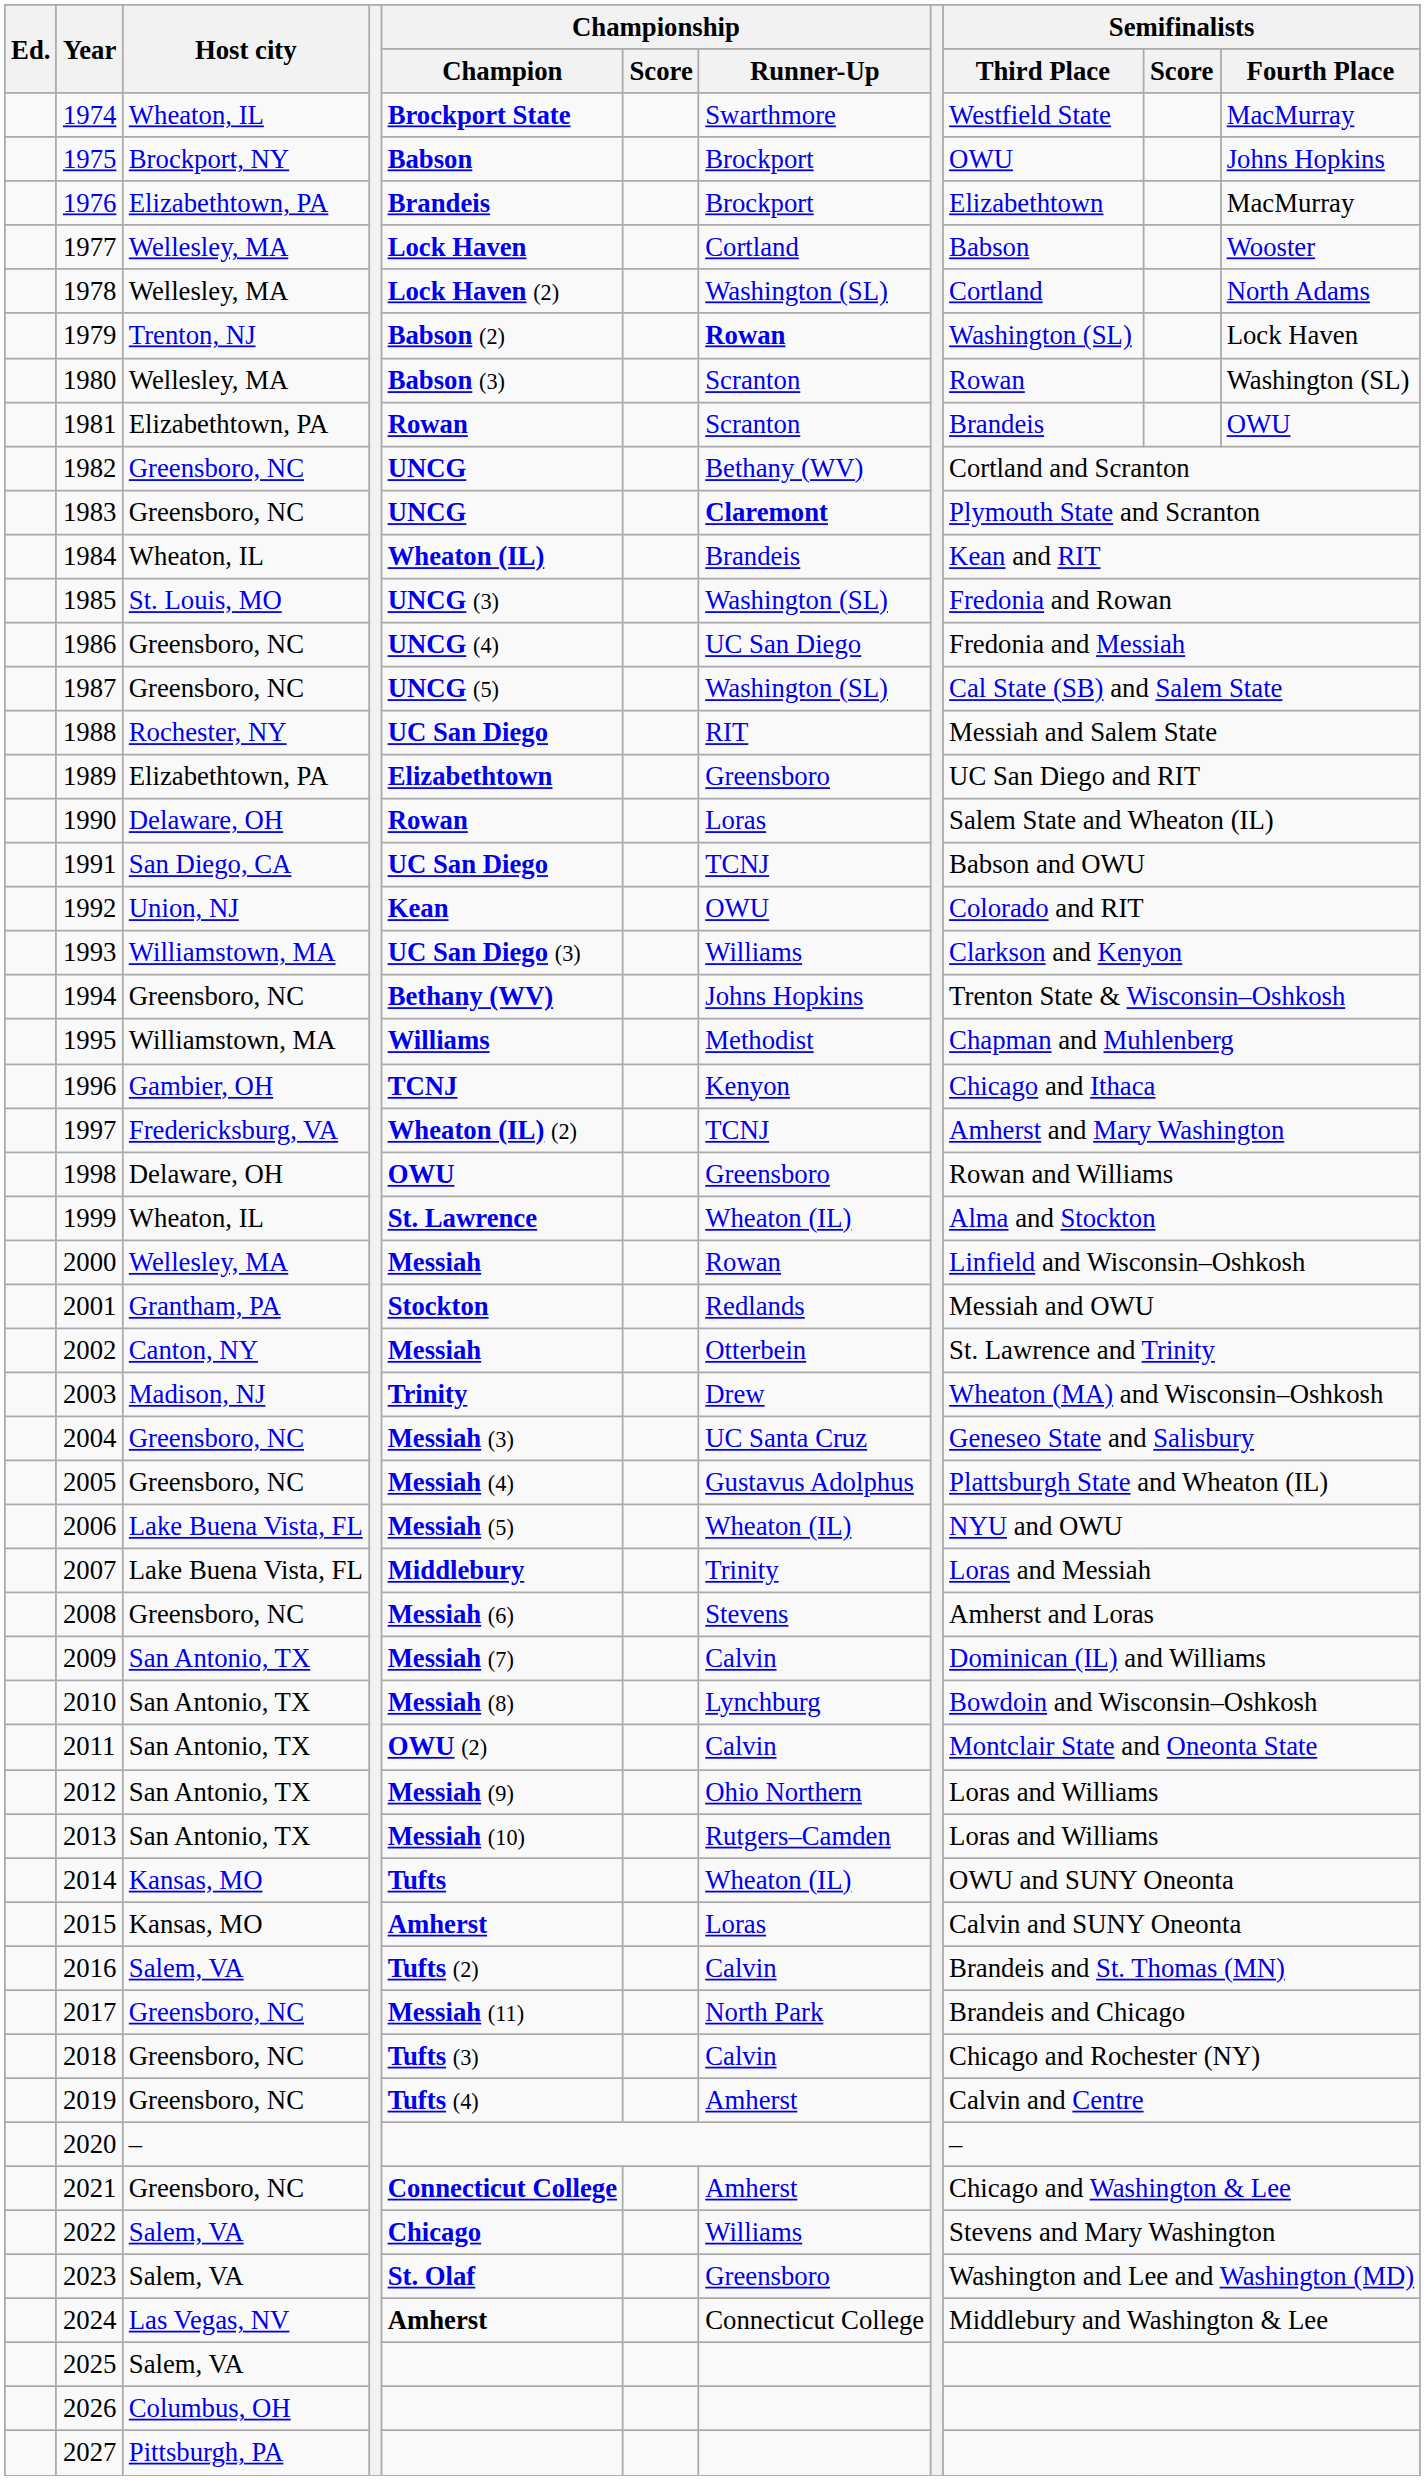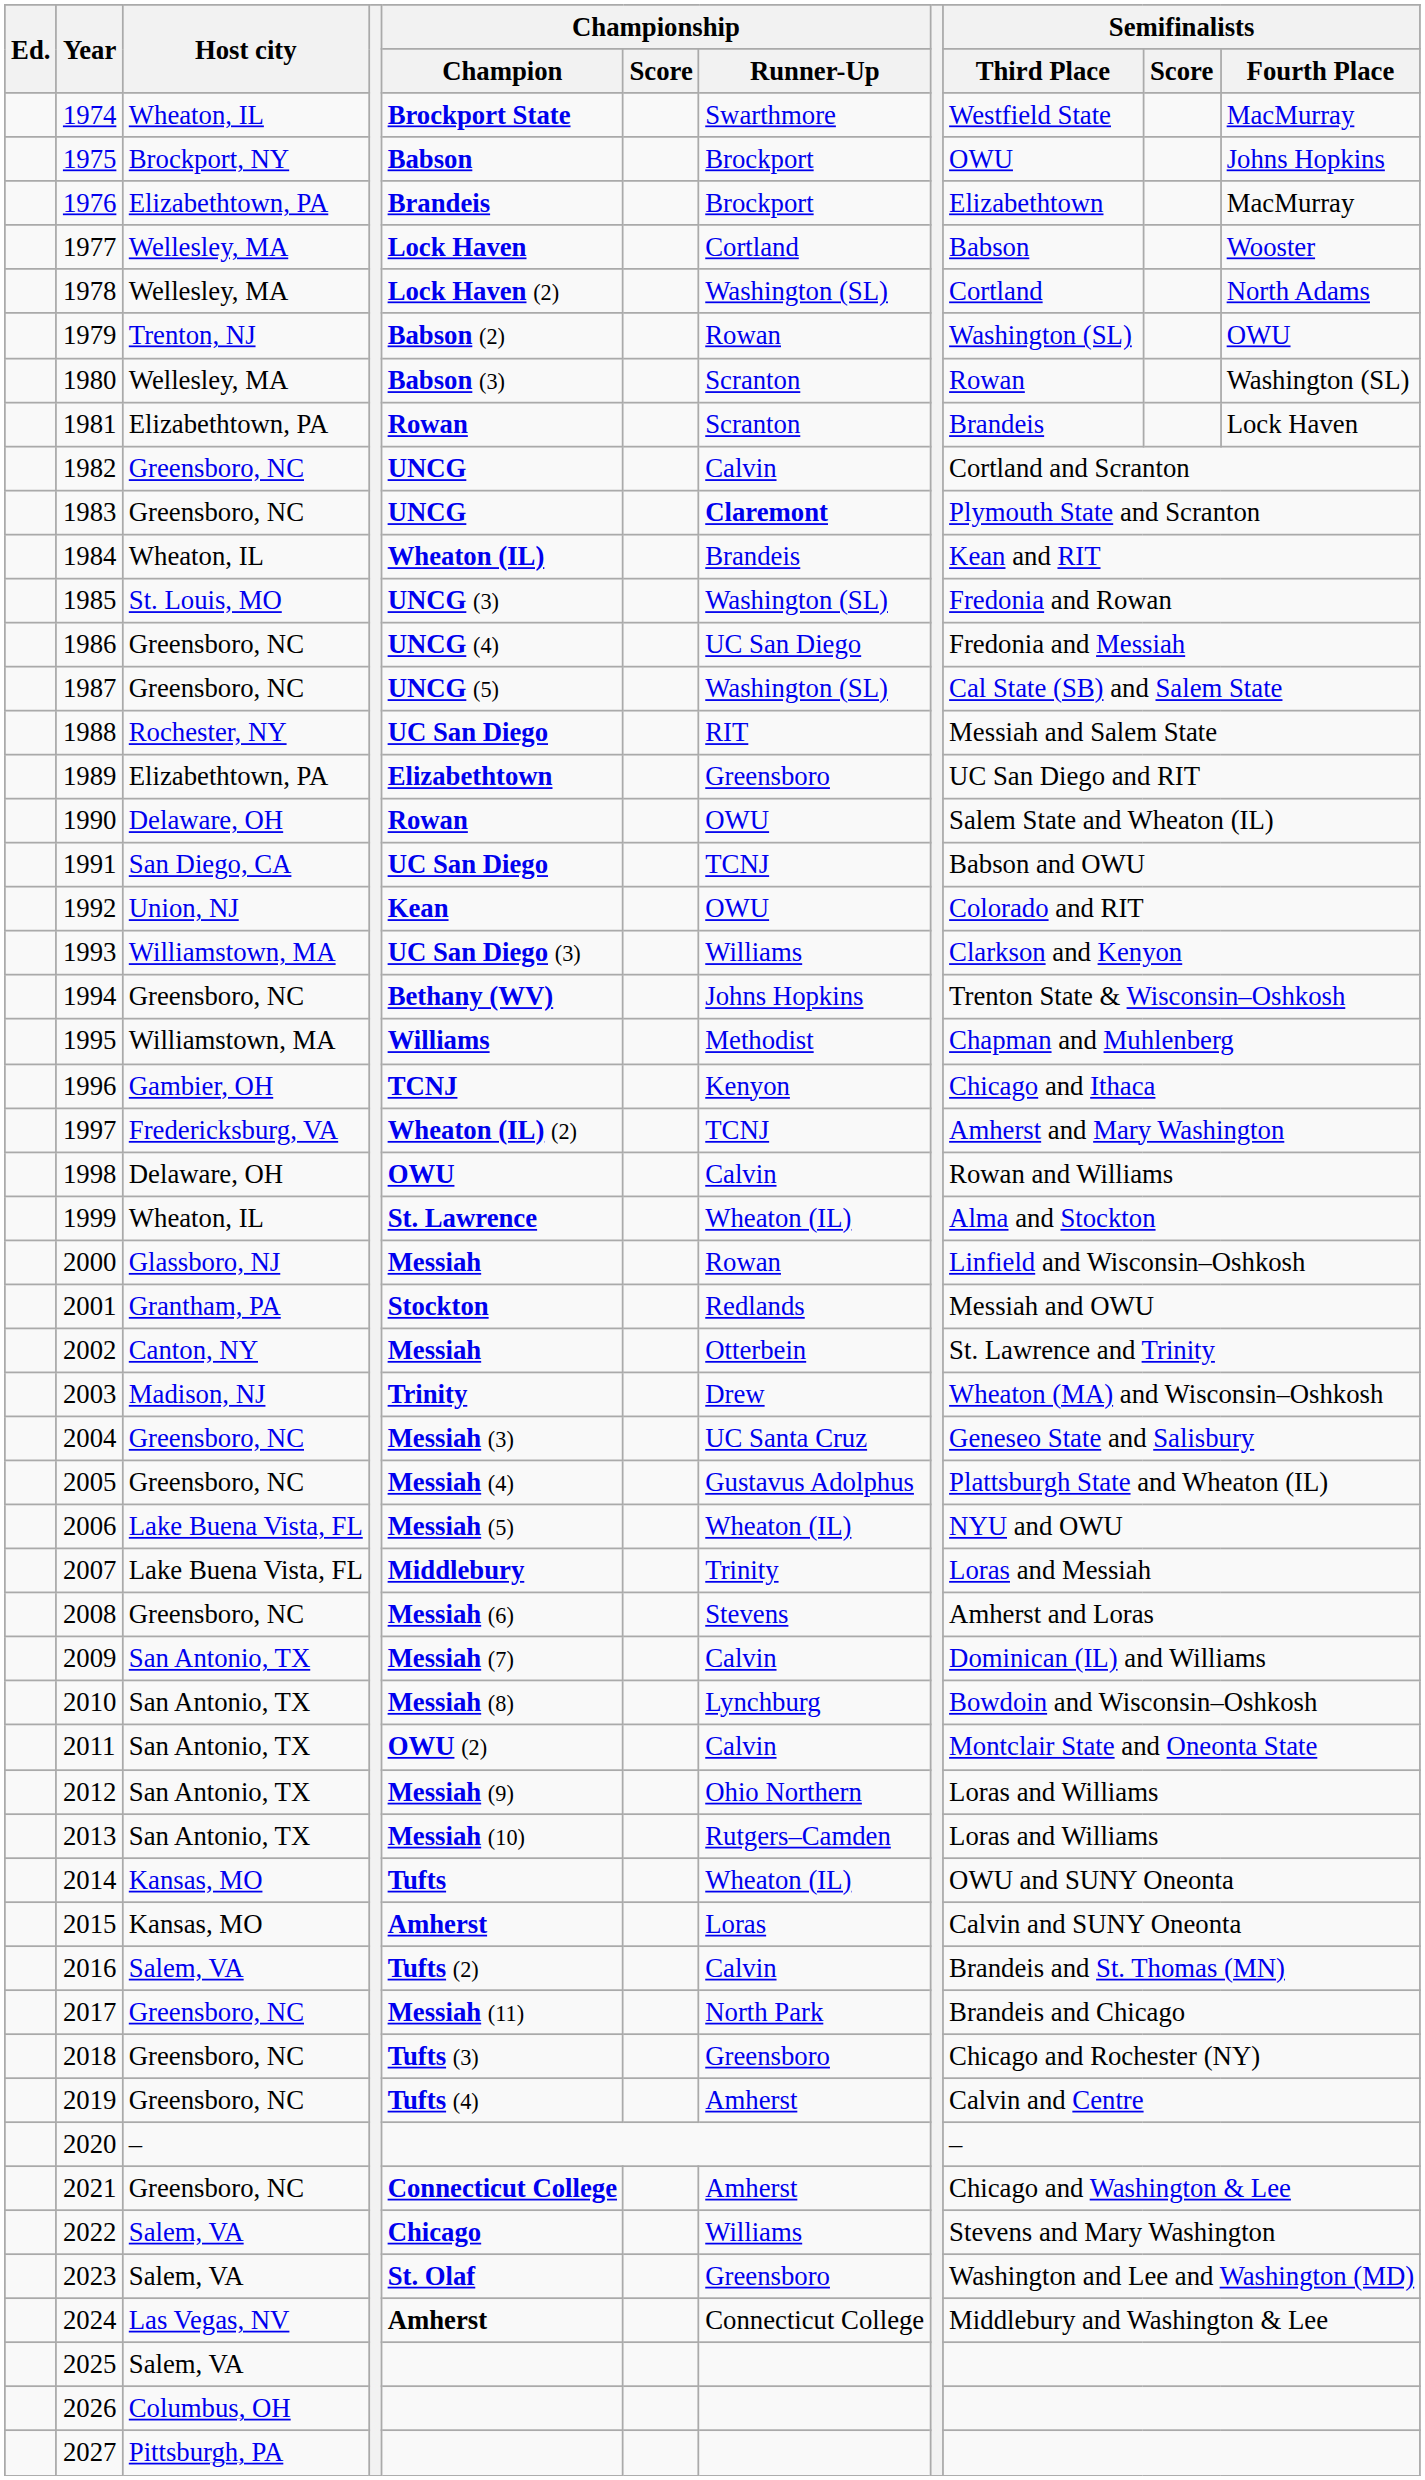(745, 335) bold -> (743, 335) normal
(1292, 335) Lock Haven -> (1259, 335) OWU
(1259, 423) OWU -> (1292, 423) Lock Haven
(784, 467) Bethany (WV) -> (741, 467) Calvin
(736, 820) Loras -> (737, 820) OWU
(768, 1173) Greensboro -> (741, 1173) Calvin
(209, 1261) Wellesley, MA -> (205, 1261) Glassboro, NJ
(741, 2055) Calvin -> (768, 2055) Greensboro
